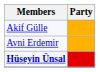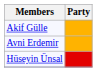(36, 59) bold -> (35, 59) normal
